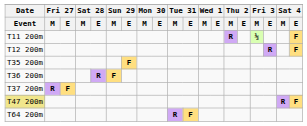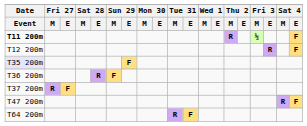(25, 37) normal -> (25, 37) bold
(25, 63) no background -> (25, 63) lavender background
(25, 101) khaki background -> (25, 101) no background
